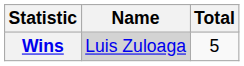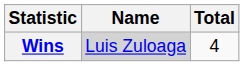(214, 46) 5 -> (214, 46) 4
